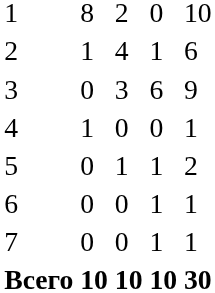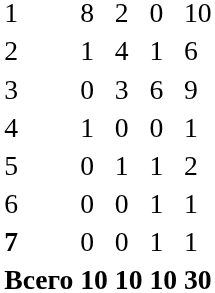(11, 241) normal -> (11, 241) bold
